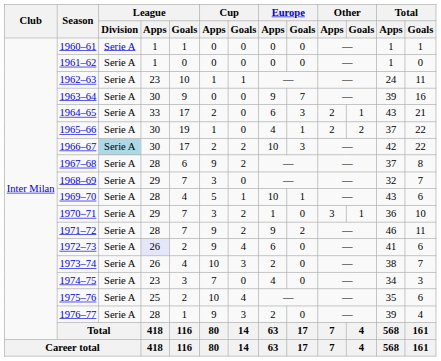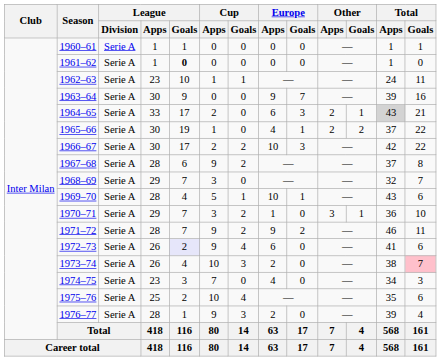(184, 63) normal -> (184, 63) bold
(391, 113) no background -> (391, 113) lightgrey background
(120, 146) lightblue background -> (120, 146) no background
(155, 247) lavender background -> (155, 247) no background
(184, 247) no background -> (184, 247) lavender background
(421, 264) no background -> (421, 264) pink background
